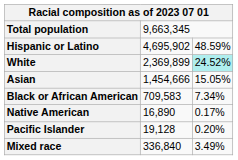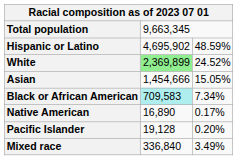(166, 63) no background -> (166, 63) lightgreen background
(213, 63) paleturquoise background -> (213, 63) no background
(162, 96) no background -> (162, 96) paleturquoise background
